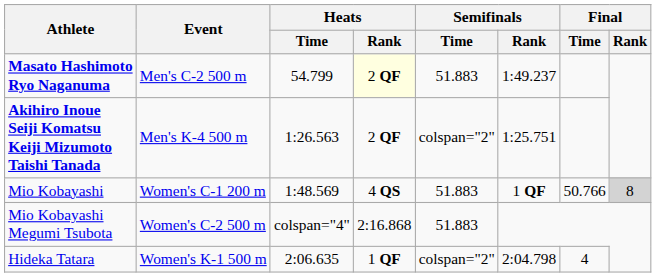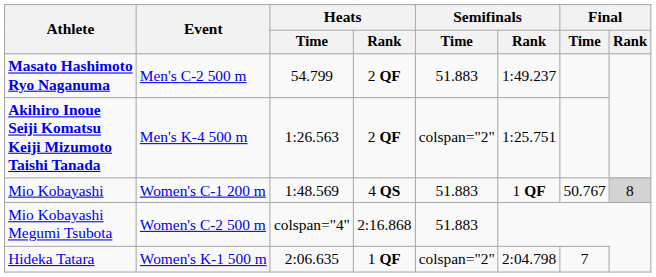(384, 76) lightyellow background -> (384, 76) no background
(585, 190) 50.766 -> (585, 190) 50.767
(585, 259) 4 -> (585, 259) 7
